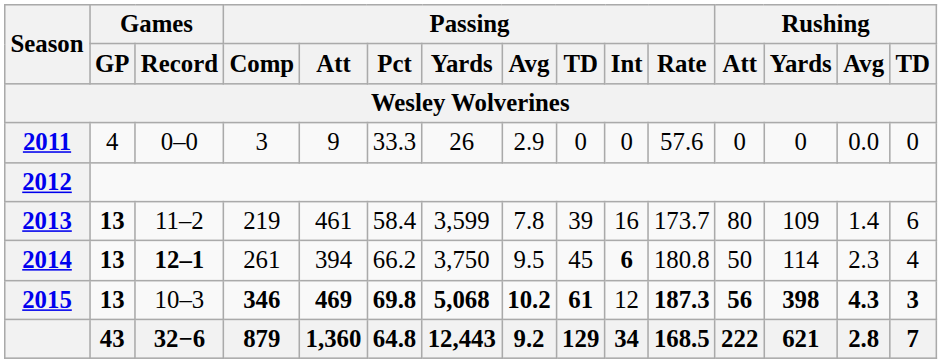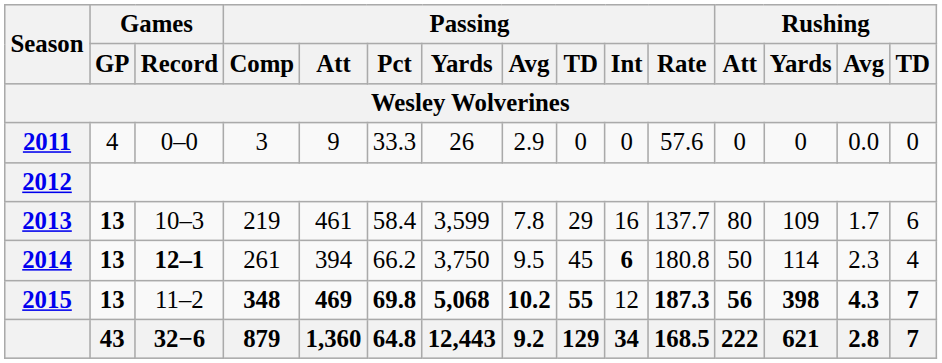(179, 220) 11–2 -> (179, 220) 10–3
(581, 220) 39 -> (581, 220) 29
(682, 220) 173.7 -> (682, 220) 137.7
(864, 220) 1.4 -> (864, 220) 1.7
(179, 299) 10–3 -> (179, 299) 11–2
(262, 299) 346 -> (262, 299) 348
(581, 299) 61 -> (581, 299) 55
(913, 299) 3 -> (913, 299) 7
